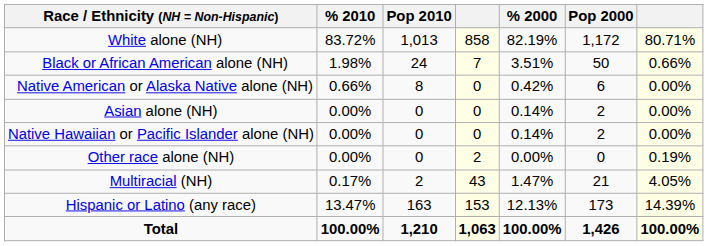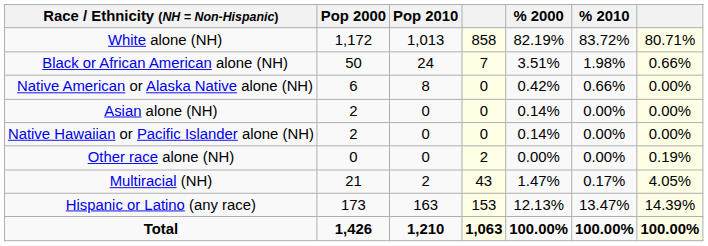columns swapped: (601, 16) <-> (350, 16)
